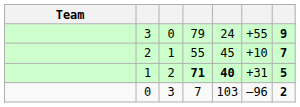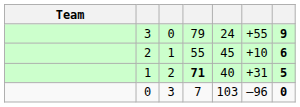(284, 53) 7 -> (284, 53) 6
(227, 73) bold -> (227, 73) normal
(284, 92) 2 -> (284, 92) 0
